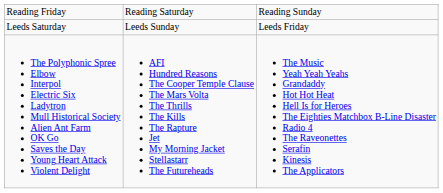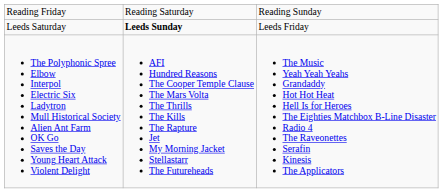(152, 27) normal -> (154, 27) bold
